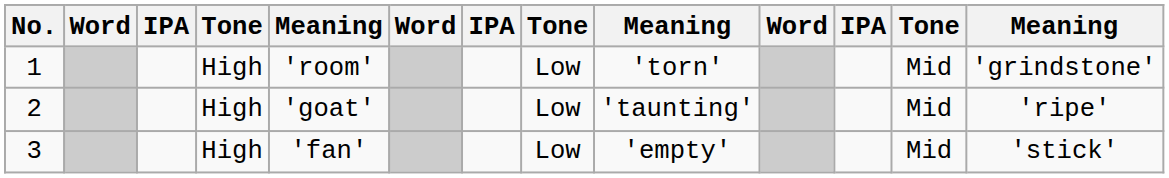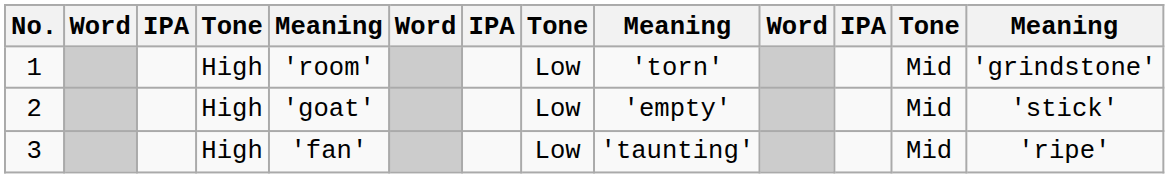(677, 109) 'taunting' -> (677, 109) 'empty'
(1064, 109) 'ripe' -> (1064, 109) 'stick'
(677, 151) 'empty' -> (677, 151) 'taunting'
(1064, 151) 'stick' -> (1064, 151) 'ripe'
